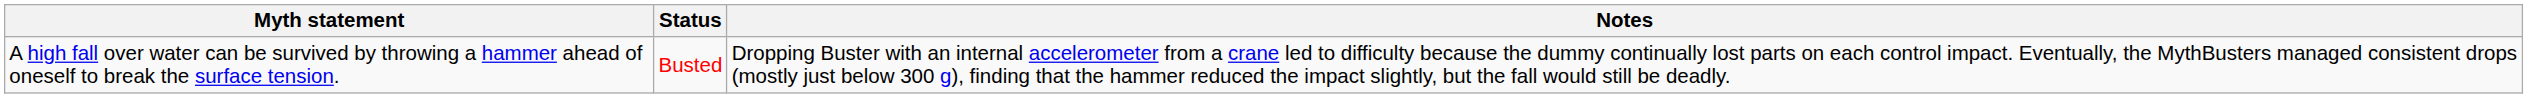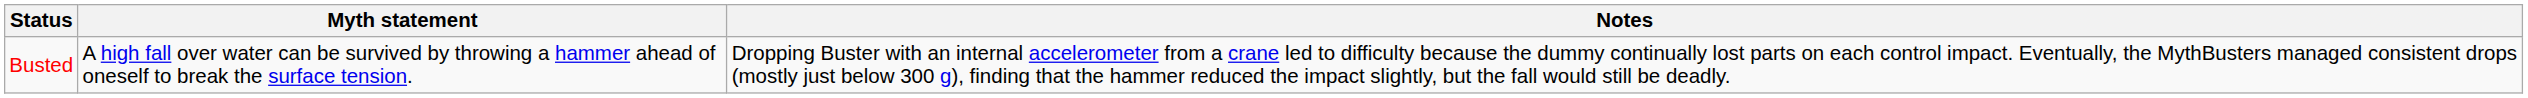columns swapped: (329, 20) <-> (690, 20)
